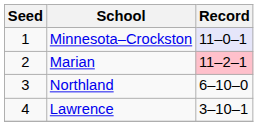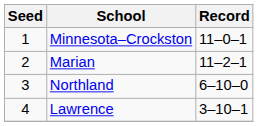(223, 39) lavender background -> (223, 39) no background
(223, 62) pink background -> (223, 62) no background
